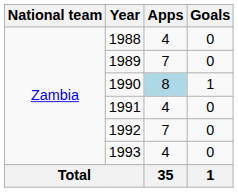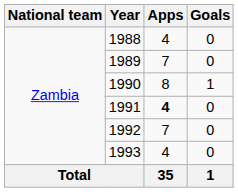(166, 84) lightblue background -> (166, 84) no background
(166, 107) normal -> (166, 107) bold
